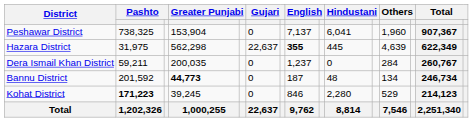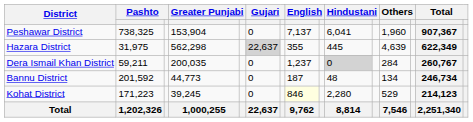(263, 47) no background -> (263, 47) lightgrey background
(295, 47) bold -> (295, 47) normal
(329, 63) no background -> (329, 63) lightgrey background
(186, 78) bold -> (186, 78) normal
(136, 94) bold -> (136, 94) normal
(295, 94) no background -> (295, 94) lightyellow background
